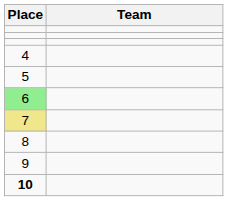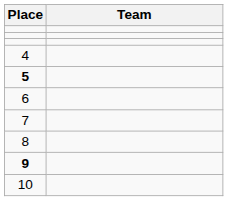(25, 77) normal -> (25, 77) bold
(25, 98) lightgreen background -> (25, 98) no background
(25, 120) khaki background -> (25, 120) no background
(25, 163) normal -> (25, 163) bold
(25, 185) bold -> (25, 185) normal
